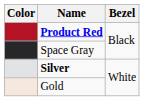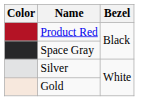(72, 31) bold -> (69, 31) normal
(55, 68) bold -> (54, 68) normal
